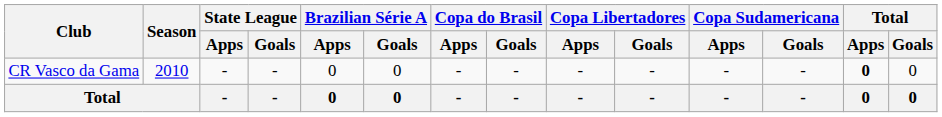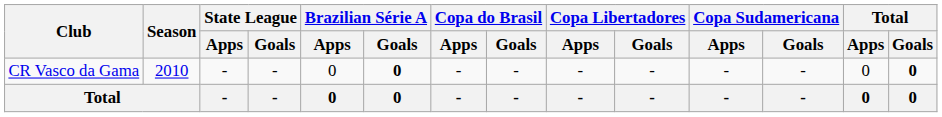(397, 71) normal -> (397, 71) bold
(866, 71) bold -> (866, 71) normal
(913, 71) normal -> (913, 71) bold
